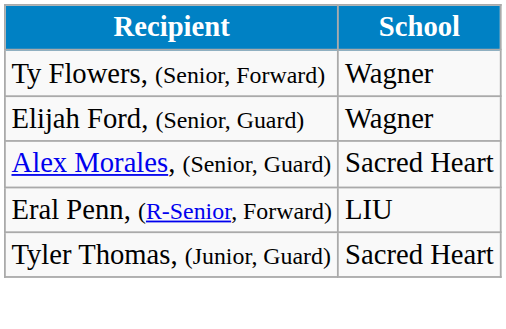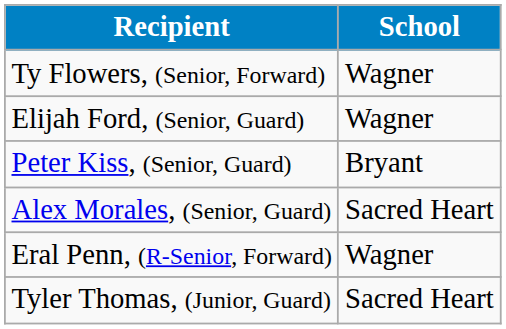+ row: (152, 163)
(369, 208) LIU -> (389, 254) Wagner
